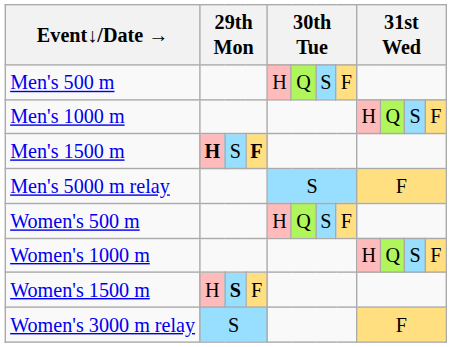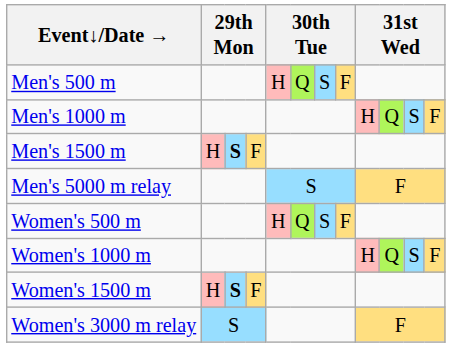(212, 151) bold -> (213, 151) normal
(235, 151) normal -> (235, 151) bold
(257, 151) bold -> (256, 151) normal
